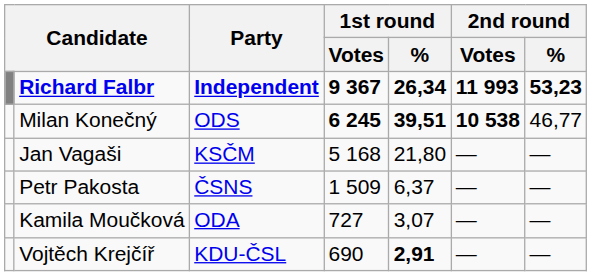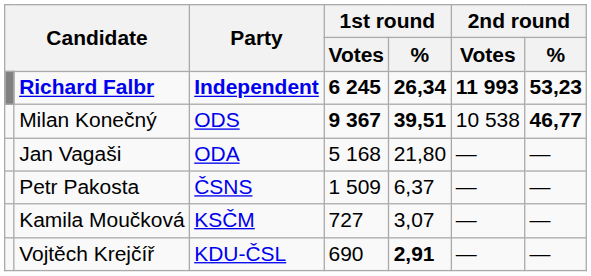(355, 87) 9 367 -> (355, 87) 6 245
(355, 120) 6 245 -> (355, 120) 9 367
(488, 120) bold -> (488, 120) normal
(556, 120) normal -> (556, 120) bold
(225, 154) KSČM -> (217, 154) ODA
(217, 220) ODA -> (225, 220) KSČM
